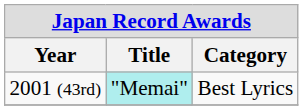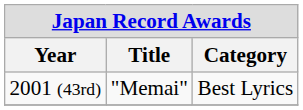(149, 88) paleturquoise background -> (149, 88) no background
